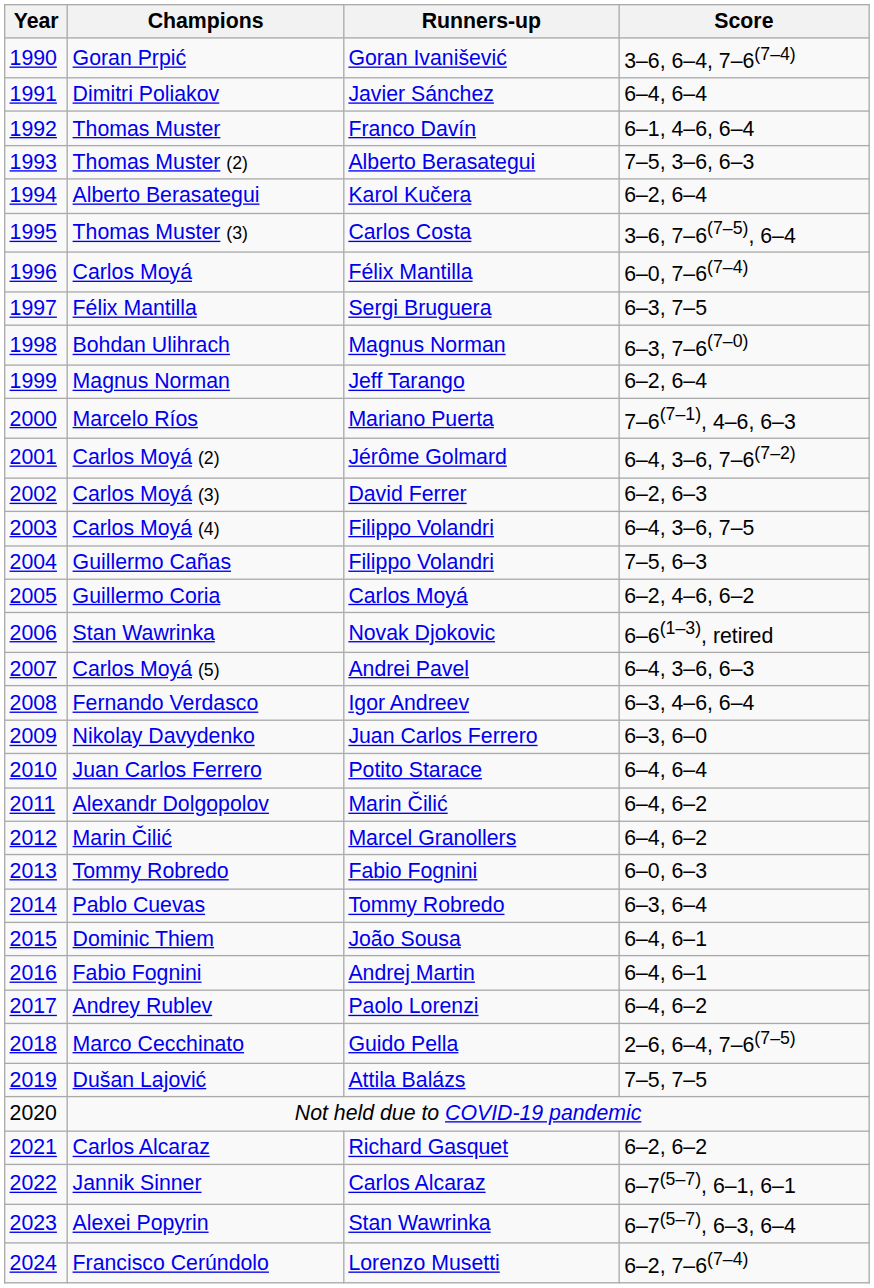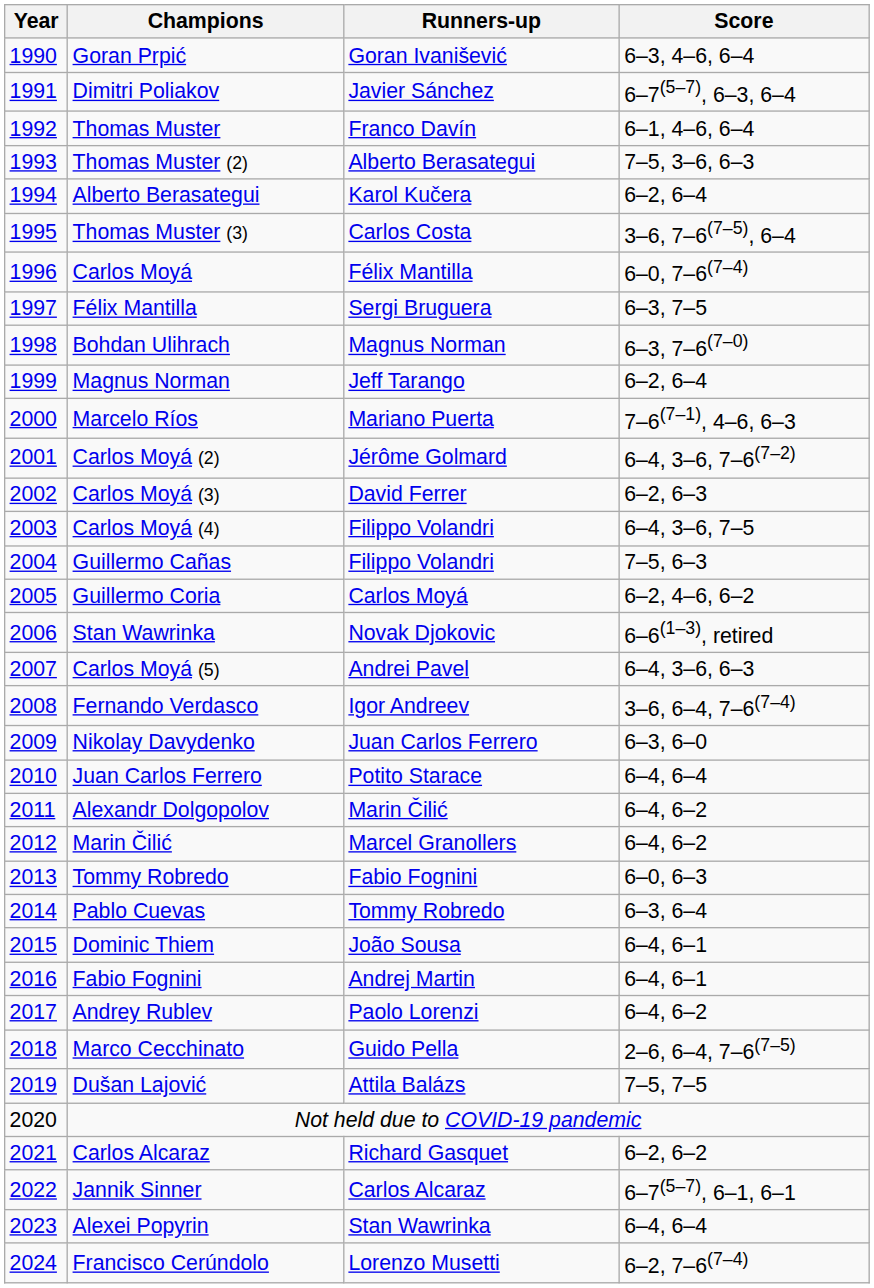(710, 58) 3–6, 6–4, 7–6(7–4) -> (689, 55) 6–3, 4–6, 6–4
(666, 94) 6–4, 6–4 -> (710, 91) 6–7(5–7), 6–3, 6–4
(689, 702) 6–3, 4–6, 6–4 -> (710, 705) 3–6, 6–4, 7–6(7–4)
(710, 1223) 6–7(5–7), 6–3, 6–4 -> (666, 1226) 6–4, 6–4
